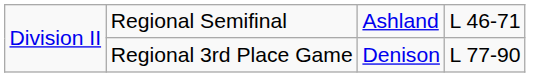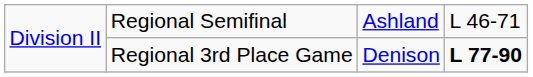(485, 54) normal -> (486, 54) bold
